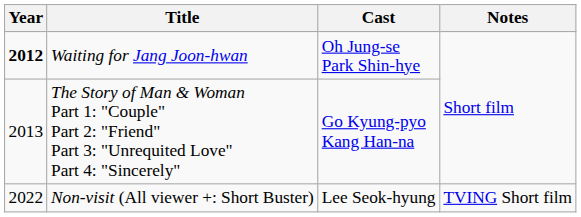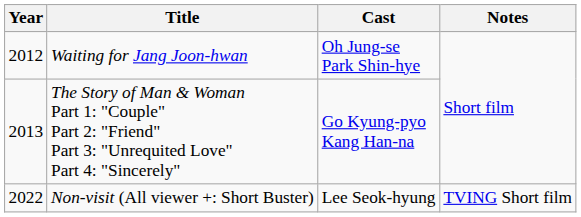(26, 55) bold -> (26, 55) normal
